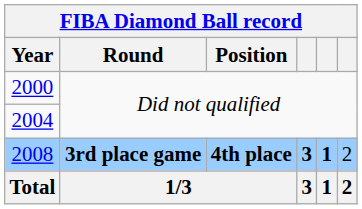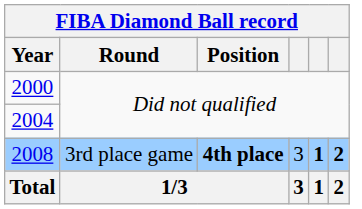(133, 154) bold -> (129, 154) normal
(307, 154) bold -> (299, 154) normal
(347, 154) normal -> (339, 154) bold
